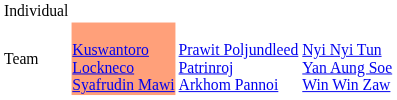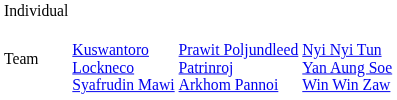(123, 67) lightsalmon background -> (123, 67) no background
